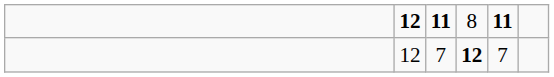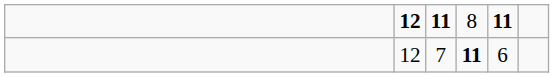(472, 54) 12 -> (472, 54) 11
(503, 54) 7 -> (503, 54) 6
